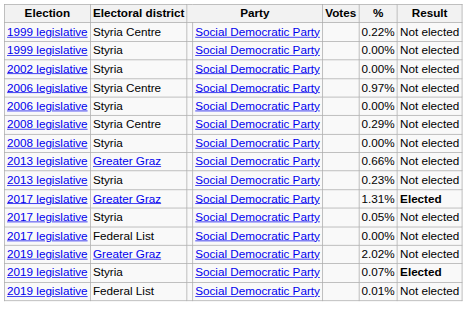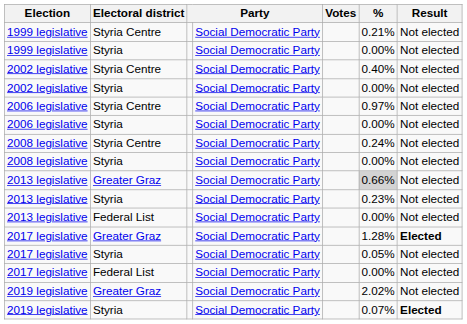(378, 32) 0.22% -> (378, 32) 0.21%
+ row: (47, 69)
(378, 124) 0.29% -> (378, 143) 0.24%
(378, 161) no background -> (378, 180) lightgrey background
+ row: (47, 217)
(378, 198) 1.31% -> (378, 236) 1.28%
- row: (47, 291)
